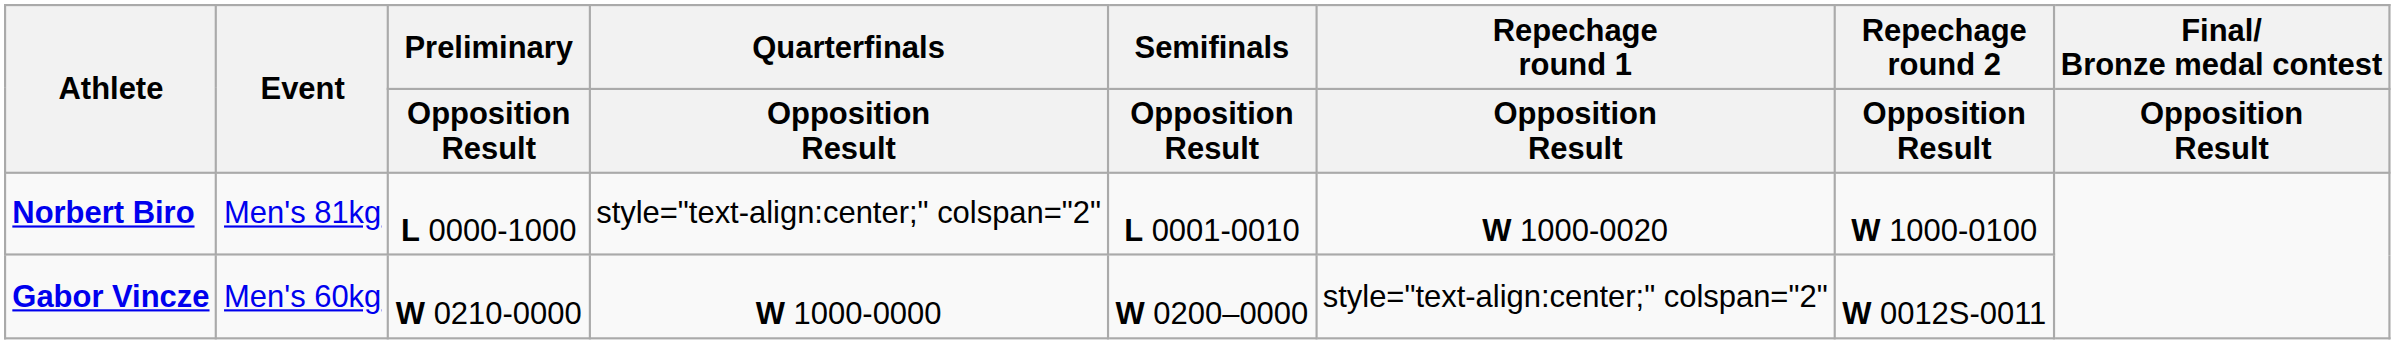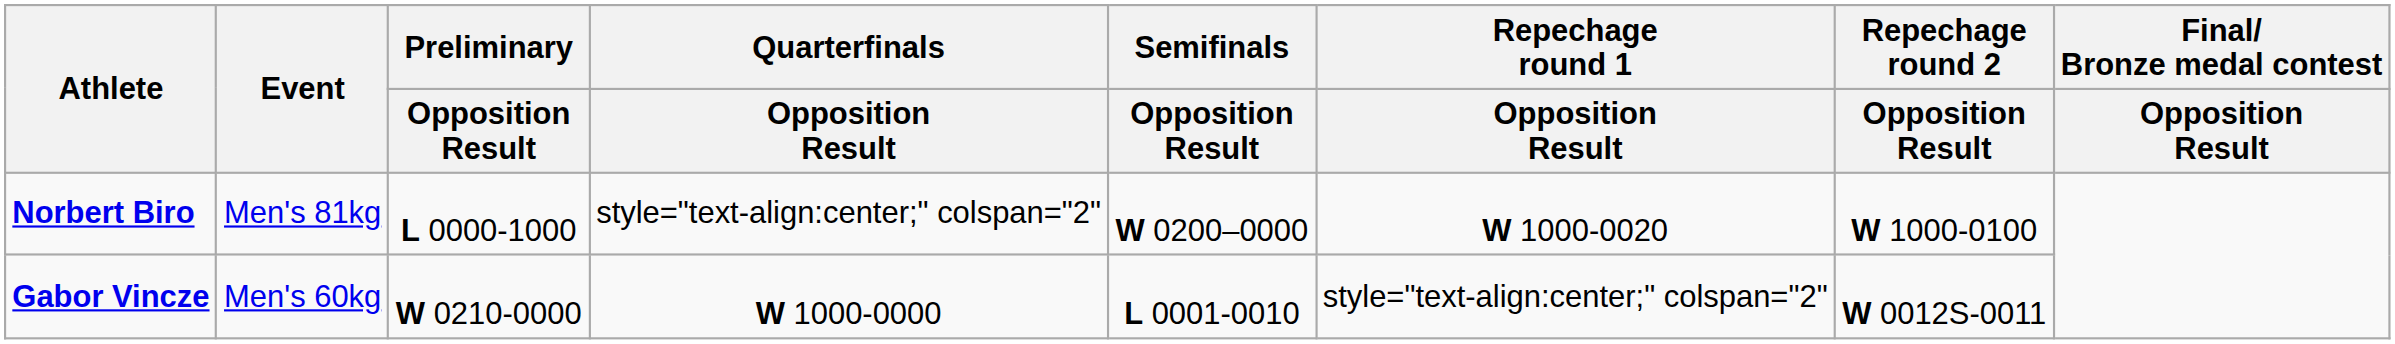(1212, 231) L 0001-0010 -> (1212, 231) W 0200–0000
(1212, 314) W 0200–0000 -> (1212, 314) L 0001-0010
